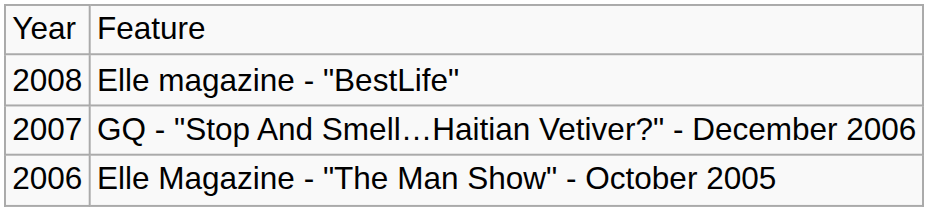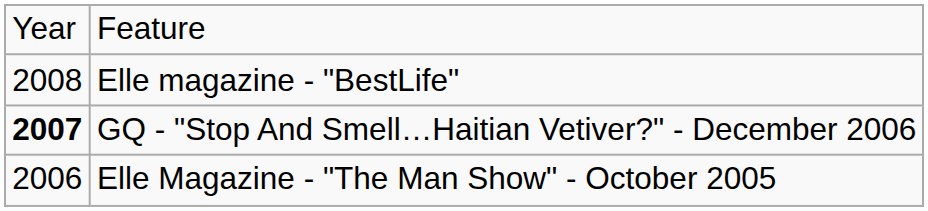(47, 129) normal -> (47, 129) bold
